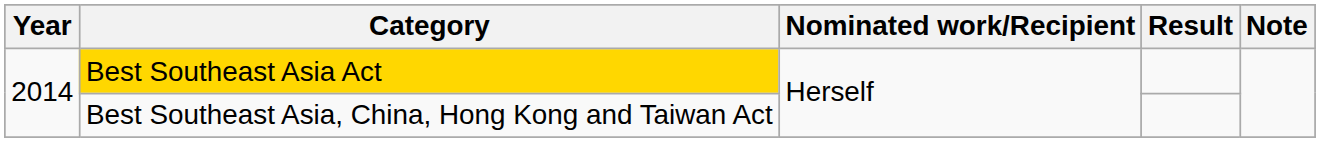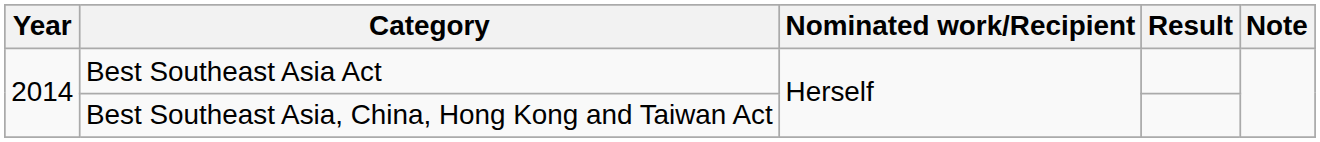(234, 70) gold background -> (234, 70) no background
